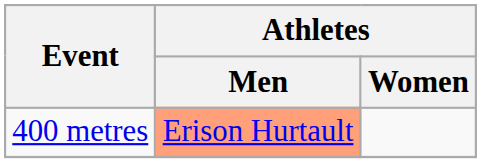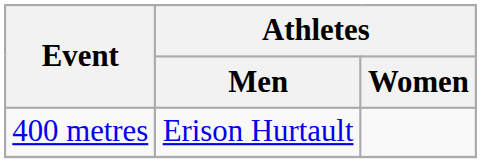(258, 131) lightsalmon background -> (258, 131) no background
